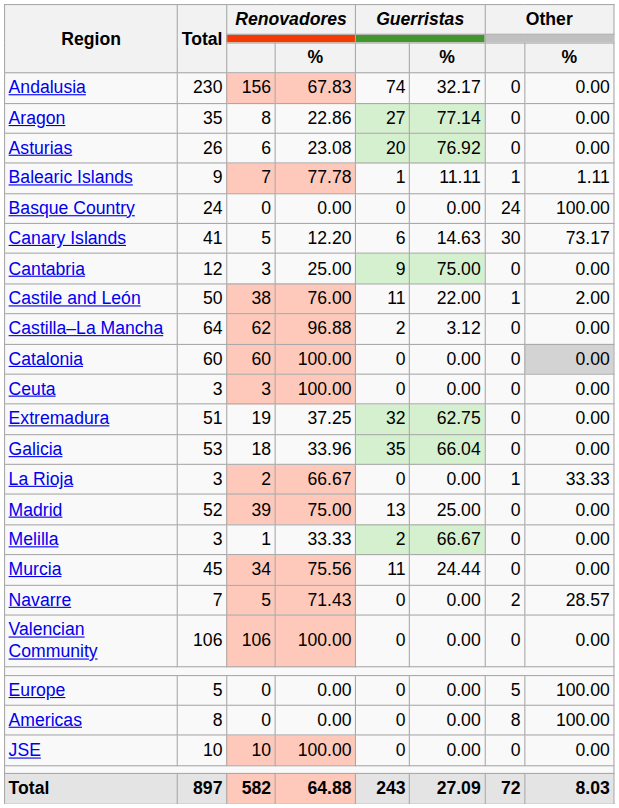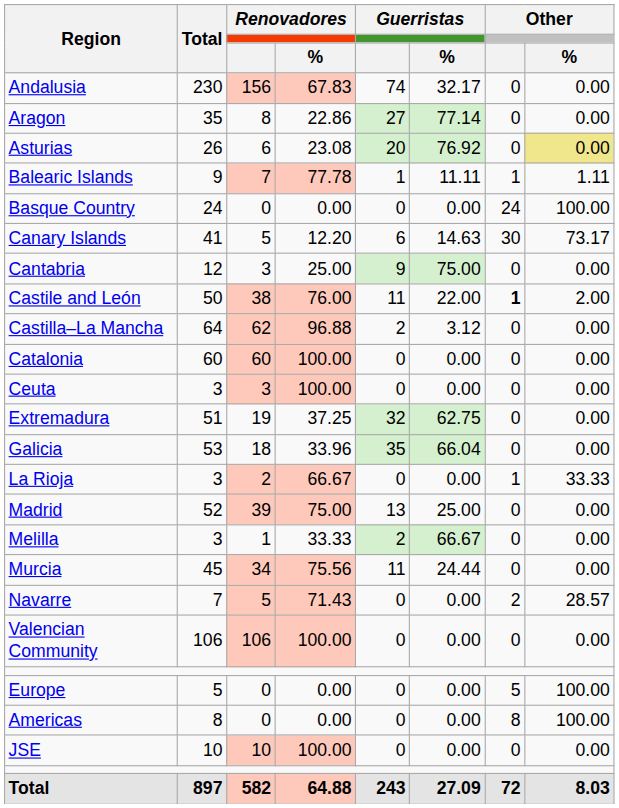(593, 148) no background -> (593, 148) khaki background
(516, 298) normal -> (516, 298) bold
(593, 358) lightgrey background -> (593, 358) no background
